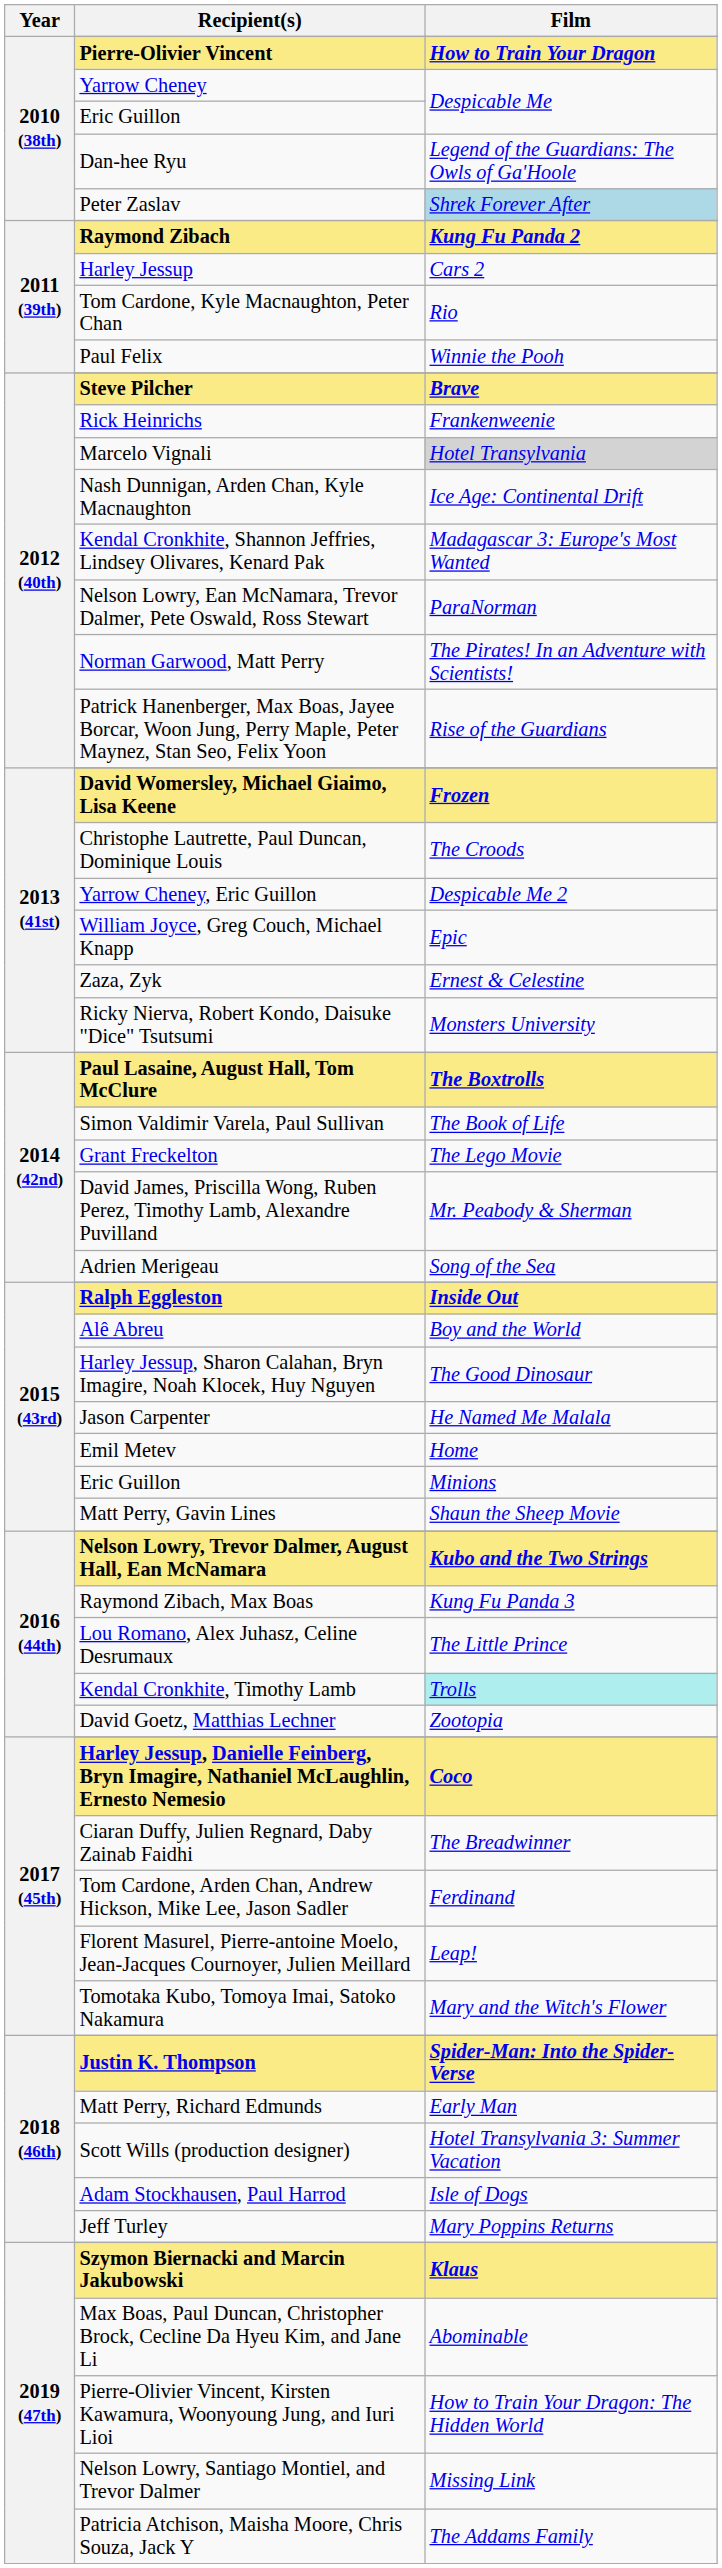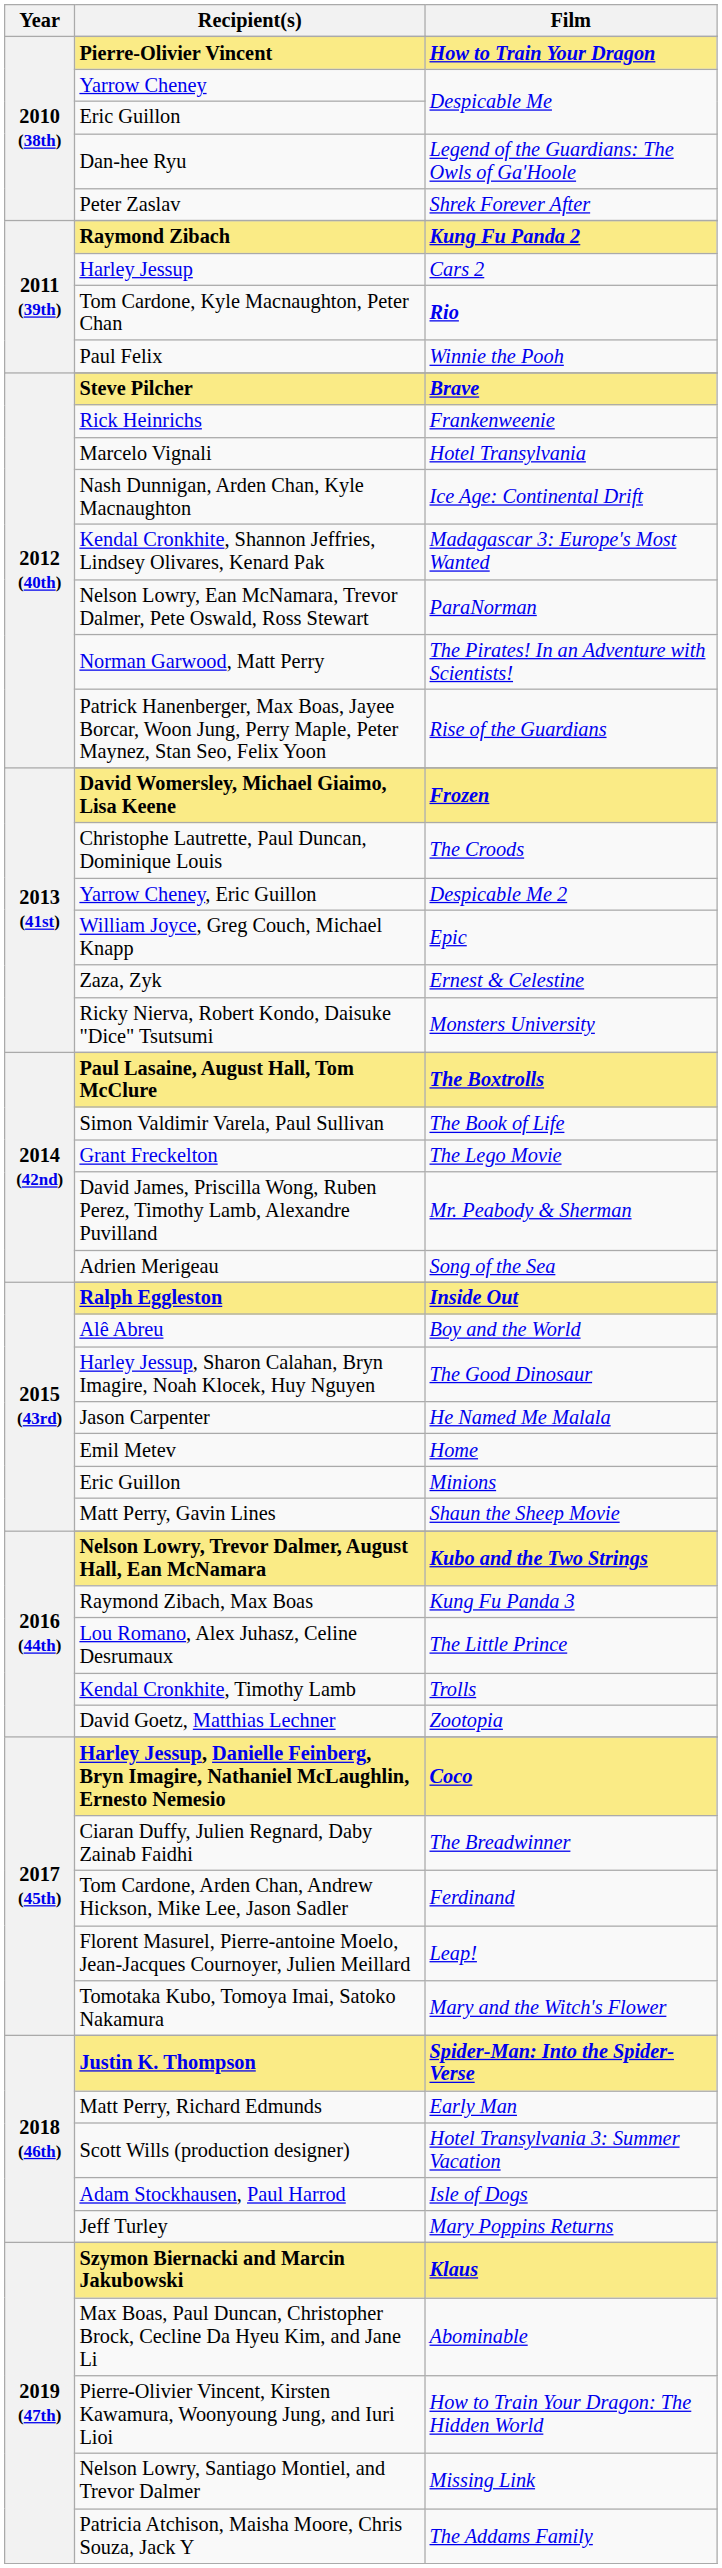(510, 204) lightblue background -> (510, 204) no background
(444, 312) normal -> (444, 312) bold
(508, 453) lightgrey background -> (508, 453) no background
(453, 1688) paleturquoise background -> (453, 1688) no background
